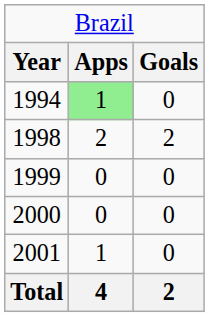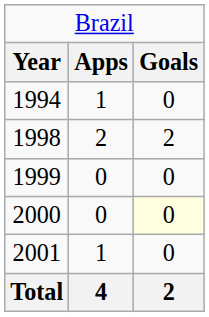(101, 100) lightgreen background -> (101, 100) no background
(169, 215) no background -> (169, 215) lightyellow background
